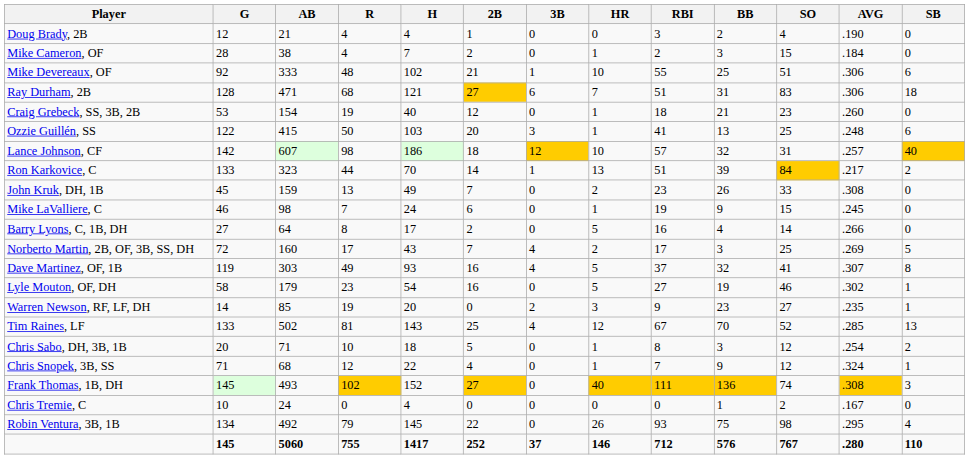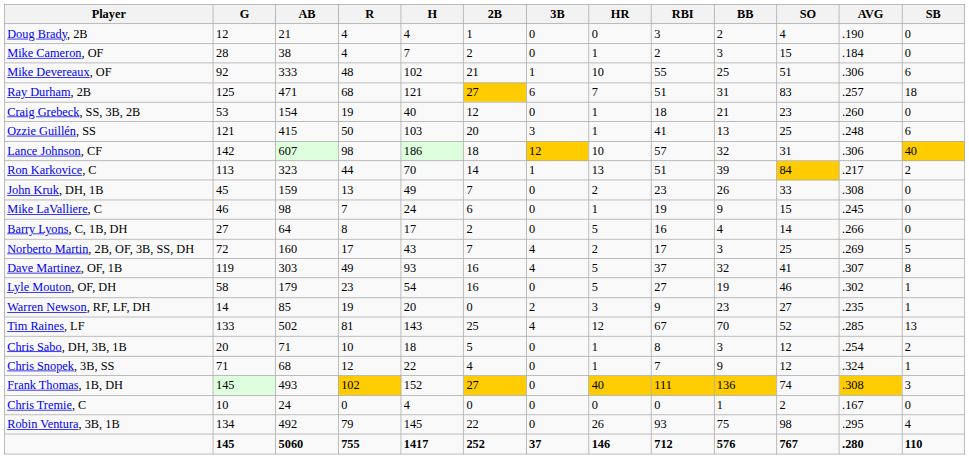(225, 92) 128 -> (225, 92) 125
(853, 92) .306 -> (853, 92) .257
(225, 131) 122 -> (225, 131) 121
(853, 151) .257 -> (853, 151) .306
(225, 170) 133 -> (225, 170) 113
